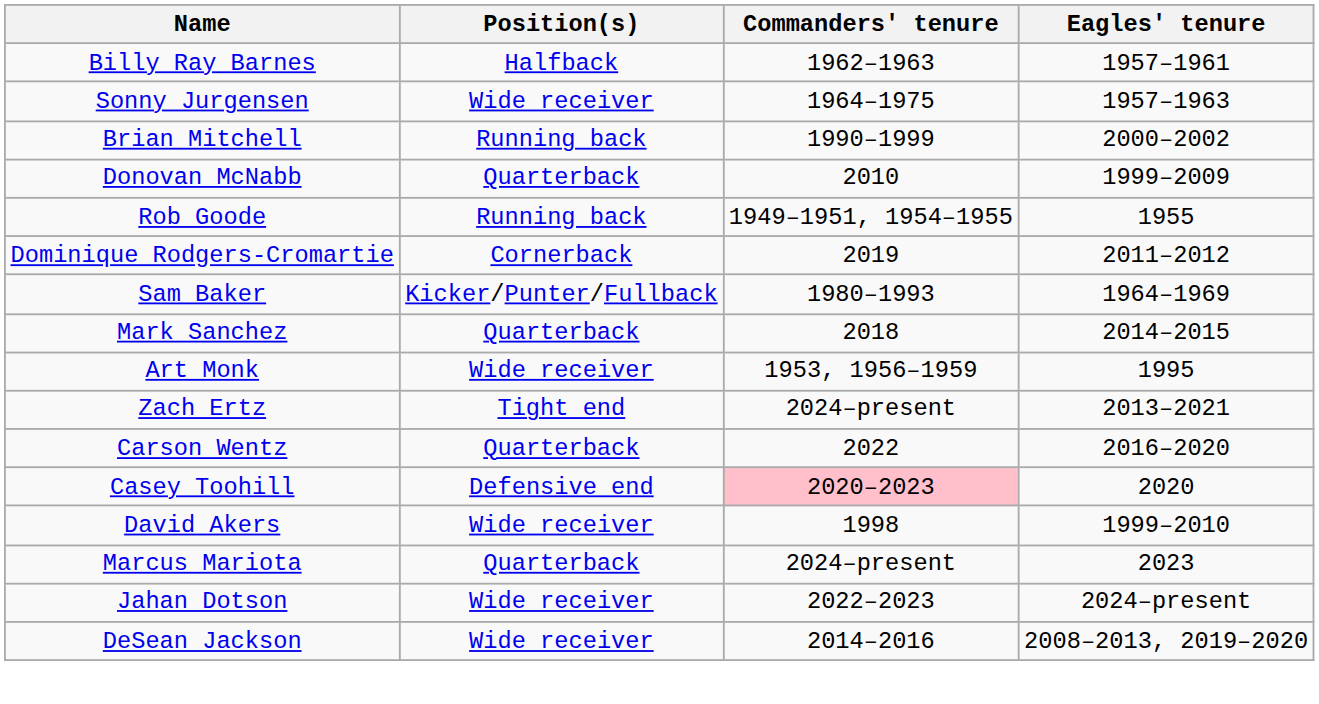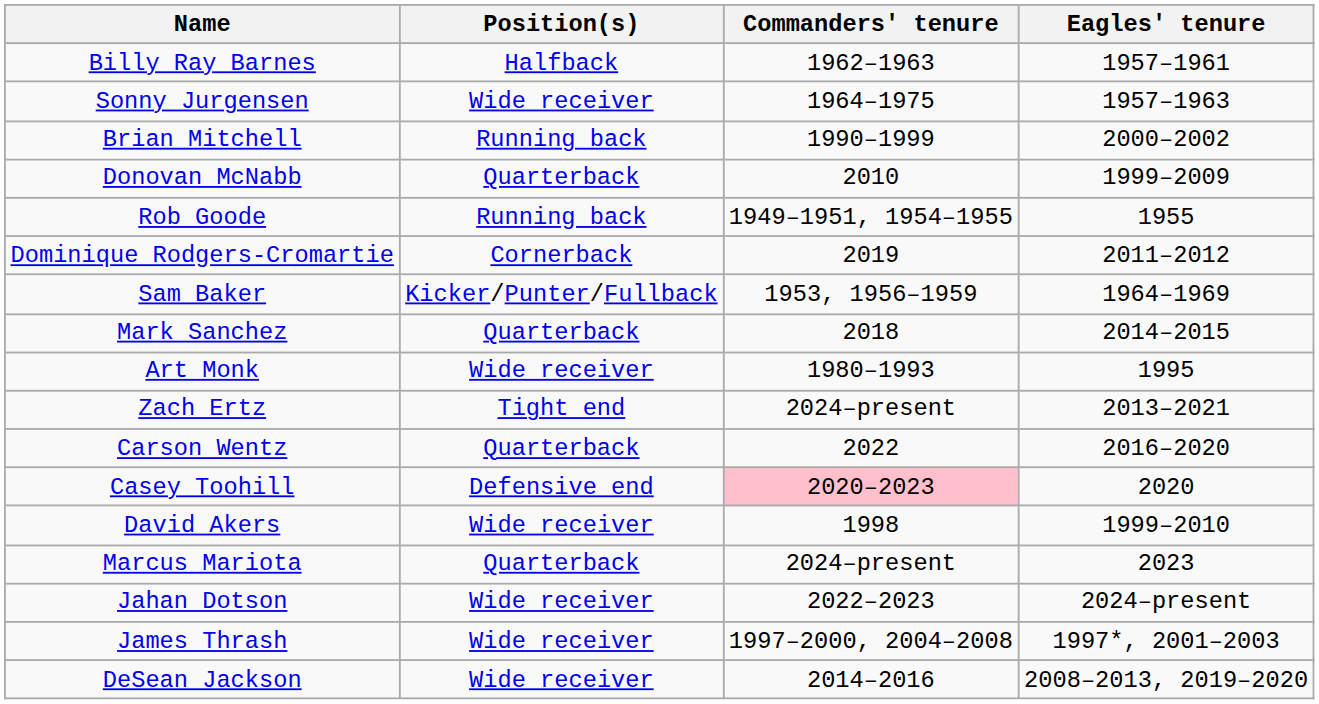(871, 294) 1980–1993 -> (871, 294) 1953, 1956–1959
(871, 371) 1953, 1956–1959 -> (871, 371) 1980–1993
+ row: (202, 641)
